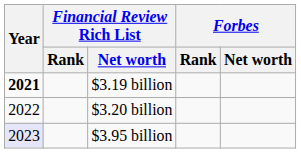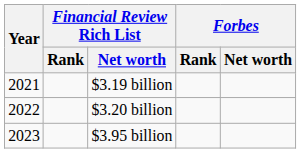(24, 85) bold -> (24, 85) normal
(24, 135) lavender background -> (24, 135) no background
